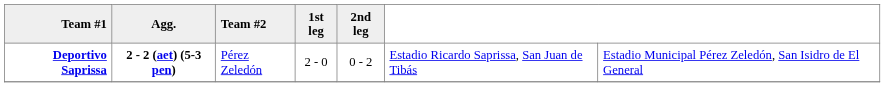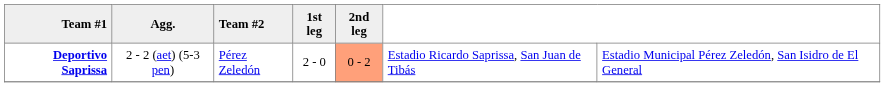(164, 62) bold -> (163, 62) normal
(361, 62) no background -> (359, 62) lightsalmon background
